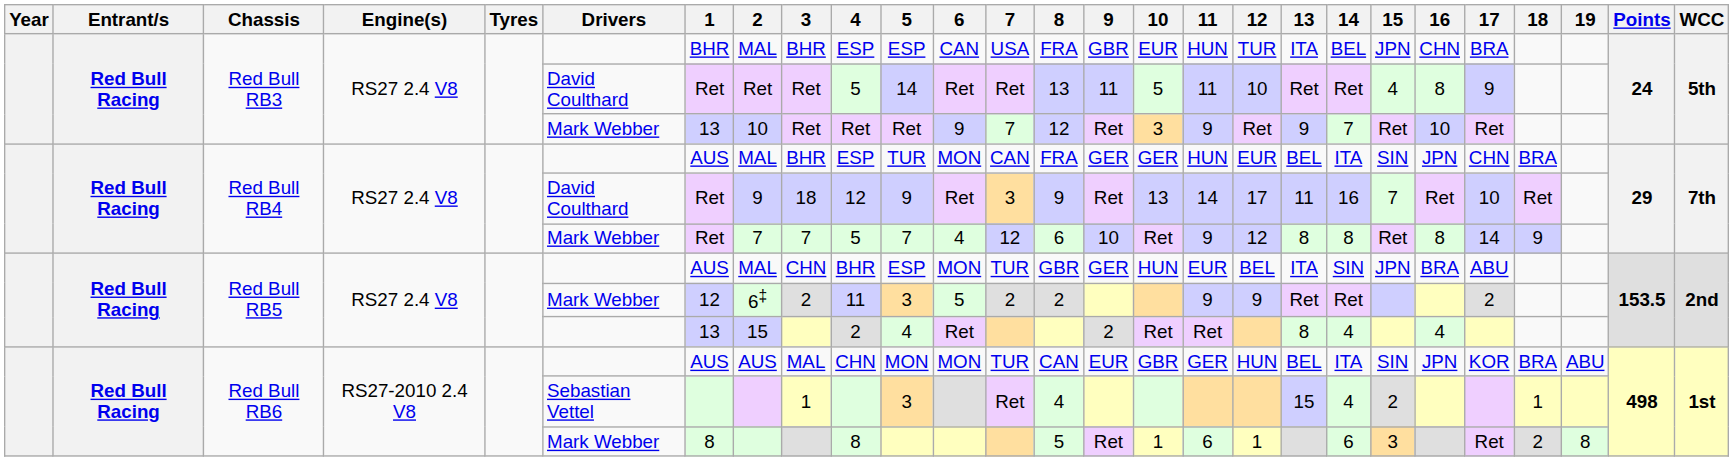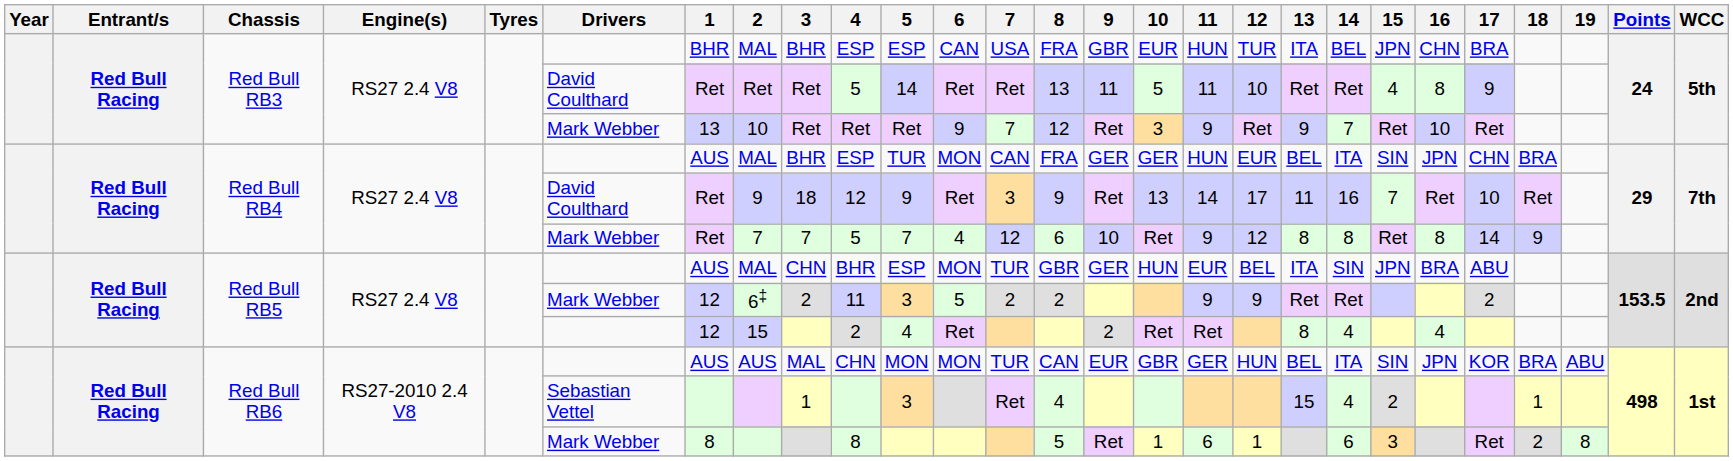(710, 332) 13 -> (710, 332) 12
